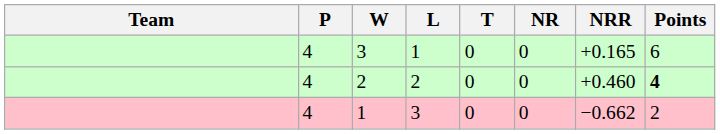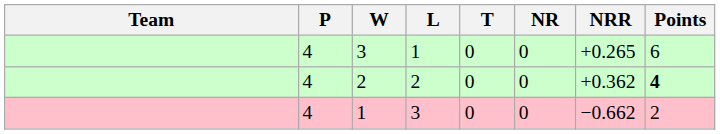(608, 50) +0.165 -> (608, 50) +0.265
(608, 81) +0.460 -> (608, 81) +0.362
